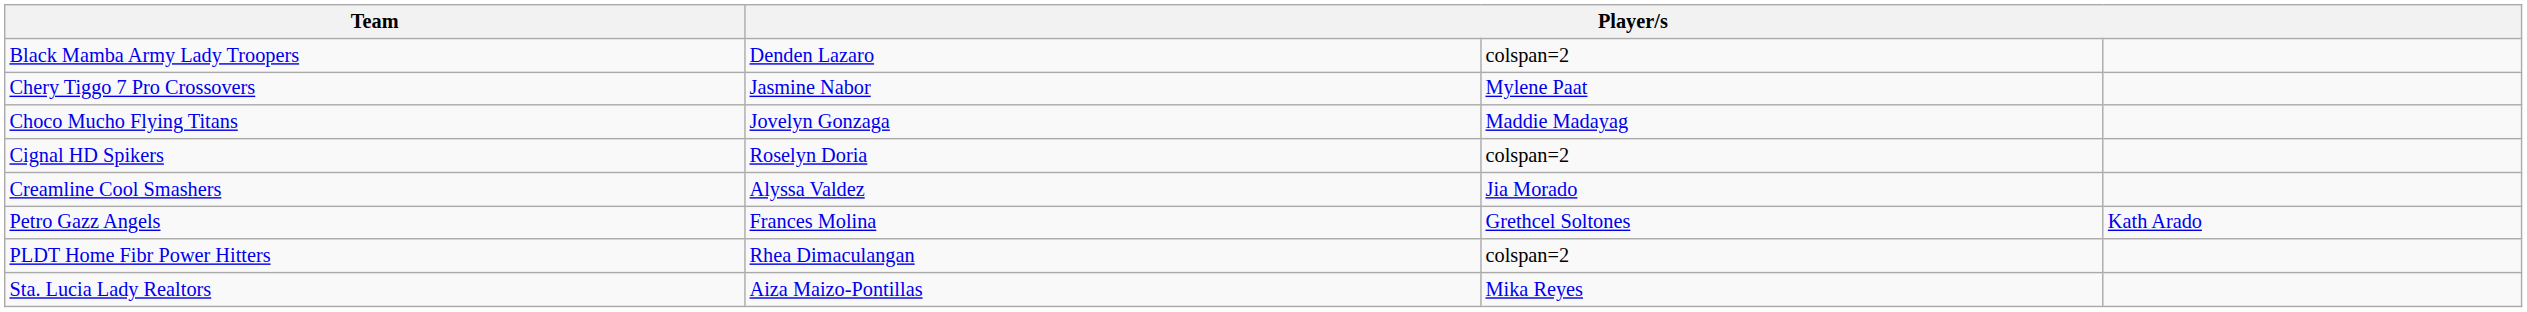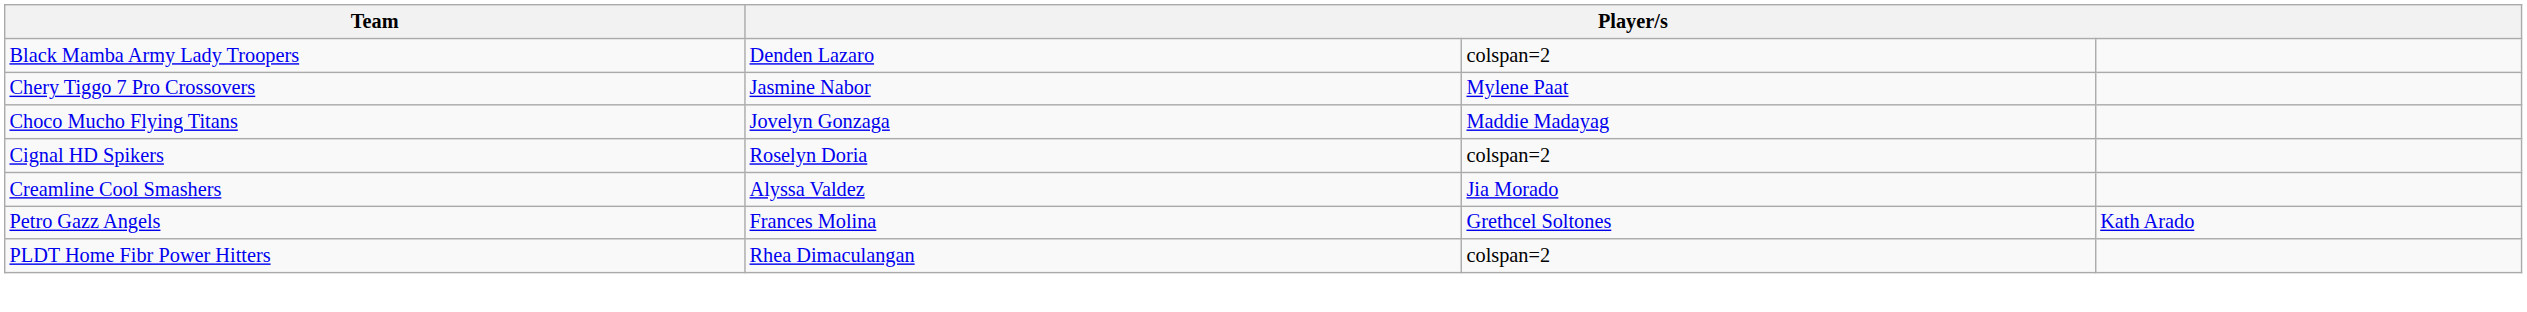- row: (110, 289)
